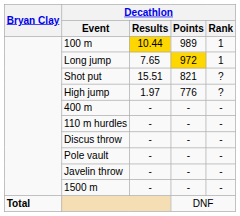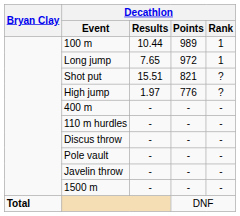(150, 45) gold background -> (150, 45) no background
(188, 60) gold background -> (188, 60) no background
